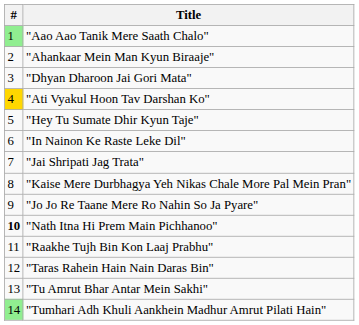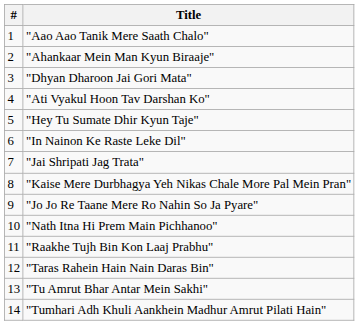(11, 36) lightgreen background -> (11, 36) no background
(11, 99) gold background -> (11, 99) no background
(14, 225) bold -> (14, 225) normal
(14, 309) lightgreen background -> (14, 309) no background
